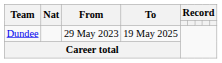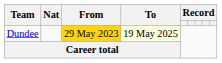(91, 33) no background -> (91, 33) gold background
(151, 33) no background -> (151, 33) lightyellow background
